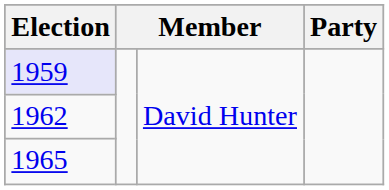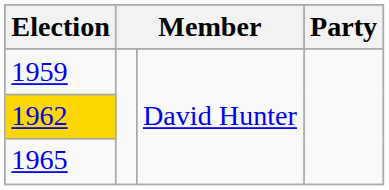(40, 71) lavender background -> (40, 71) no background
(40, 116) no background -> (40, 116) gold background
